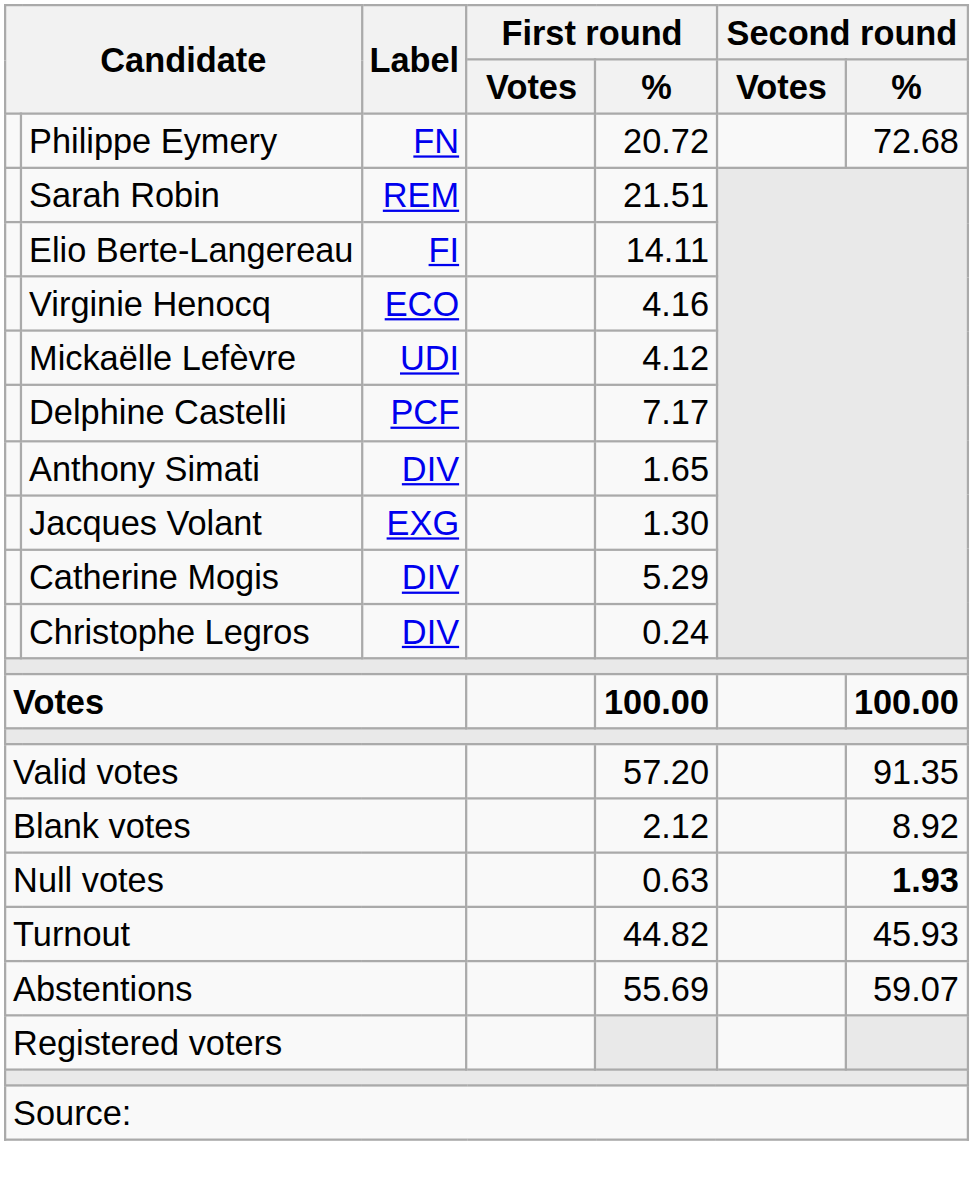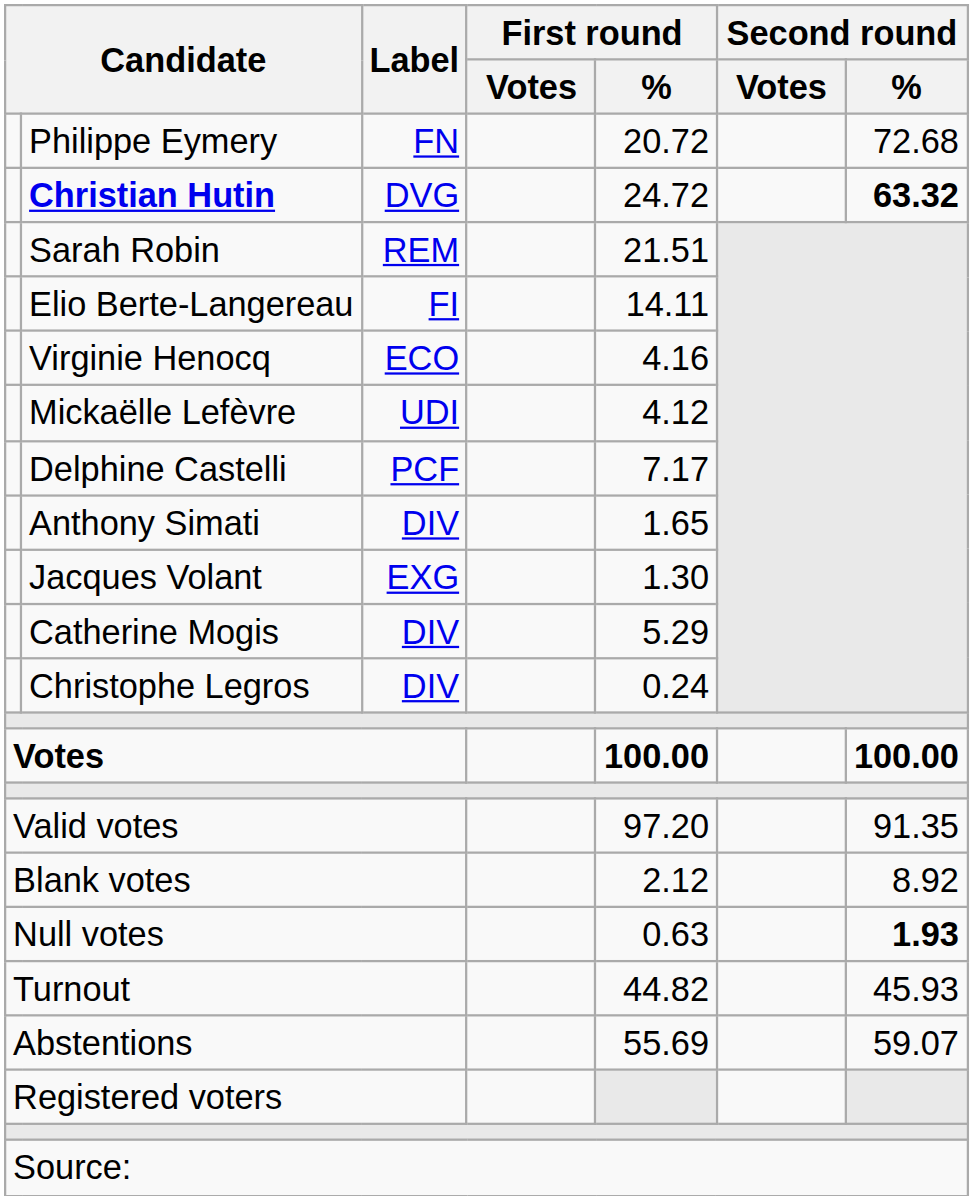+ row: (152, 196)
(666, 771) 57.20 -> (666, 826) 97.20
